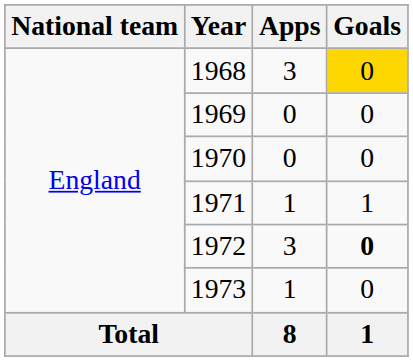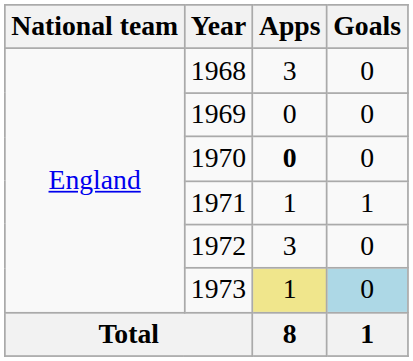(367, 70) gold background -> (367, 70) no background
(290, 158) normal -> (290, 158) bold
(367, 245) bold -> (367, 245) normal
(290, 289) no background -> (290, 289) khaki background
(367, 289) no background -> (367, 289) lightblue background
